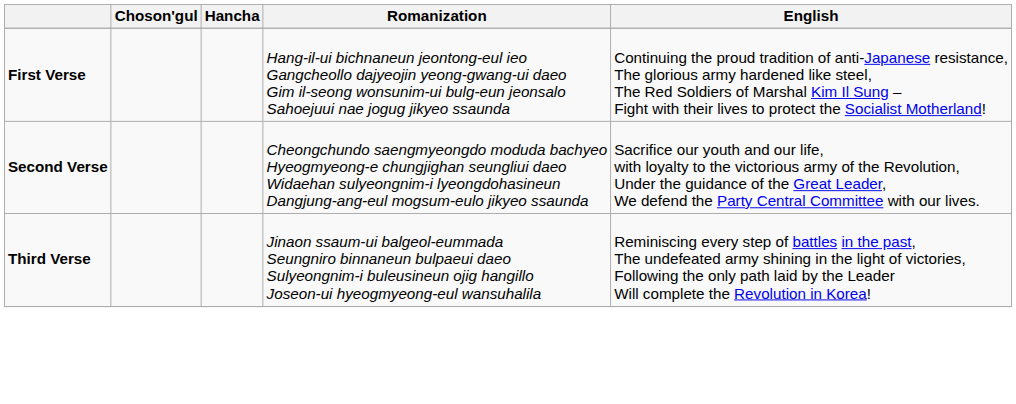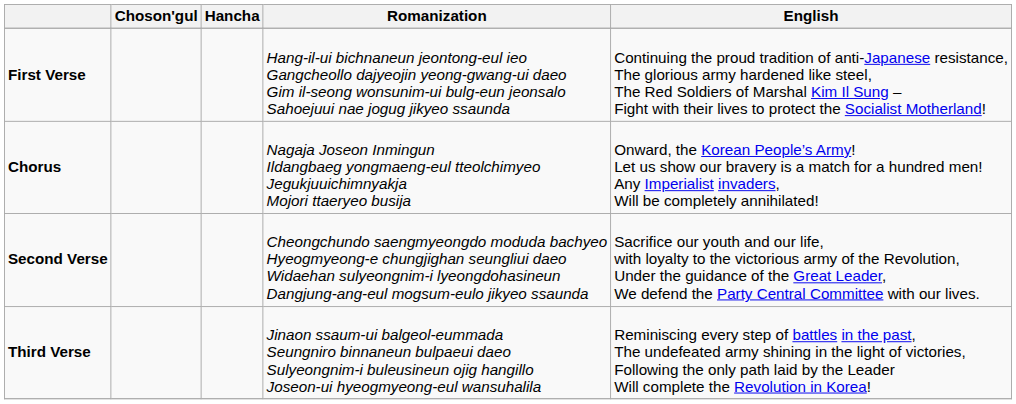+ row: (35, 167)
